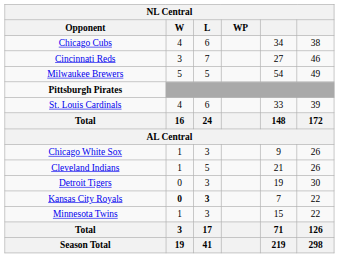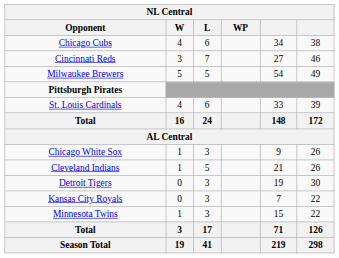(180, 198) bold -> (180, 198) normal
(207, 198) bold -> (207, 198) normal
